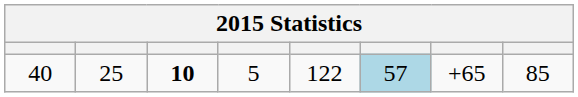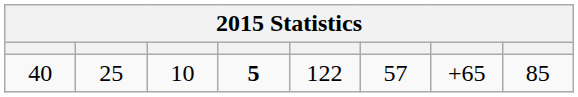(182, 72) bold -> (182, 72) normal
(253, 72) normal -> (253, 72) bold
(396, 72) lightblue background -> (396, 72) no background
